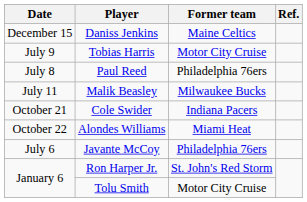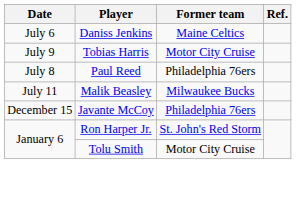(40, 33) December 15 -> (40, 33) July 6
- row: (122, 110)
- row: (122, 129)
(40, 149) July 6 -> (40, 110) December 15
